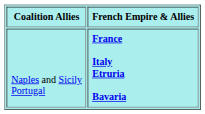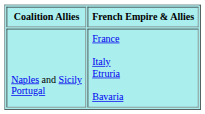(109, 68) bold -> (108, 68) normal
